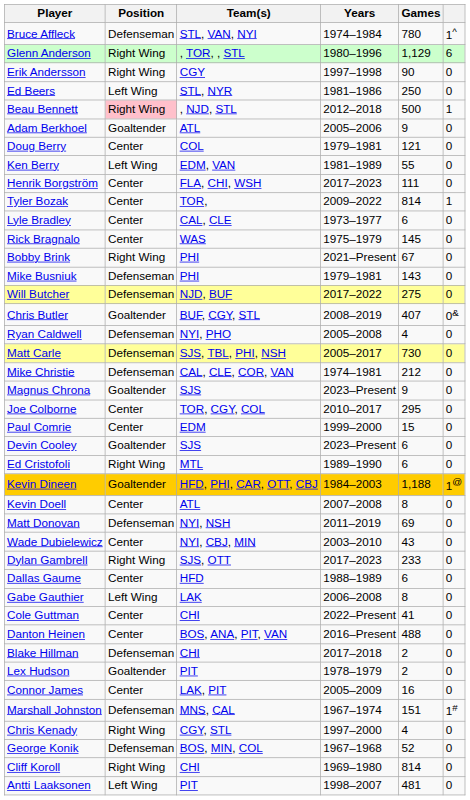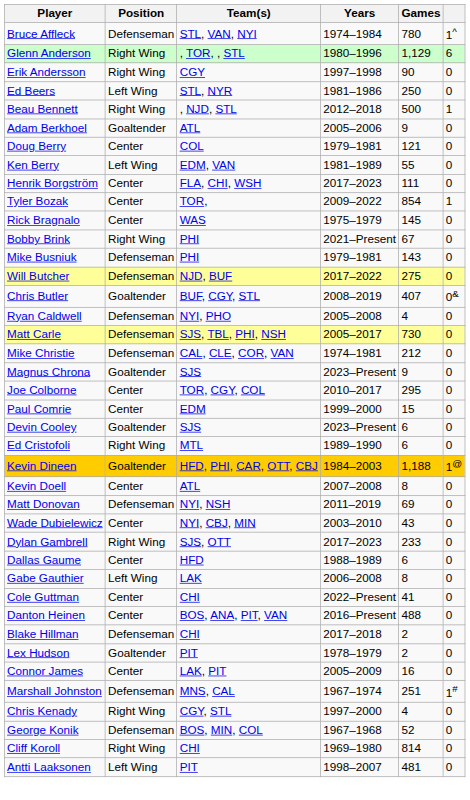(137, 109) pink background -> (137, 109) no background
(411, 202) 814 -> (411, 202) 854
- row: (39, 220)
(411, 710) 151 -> (411, 691) 251
